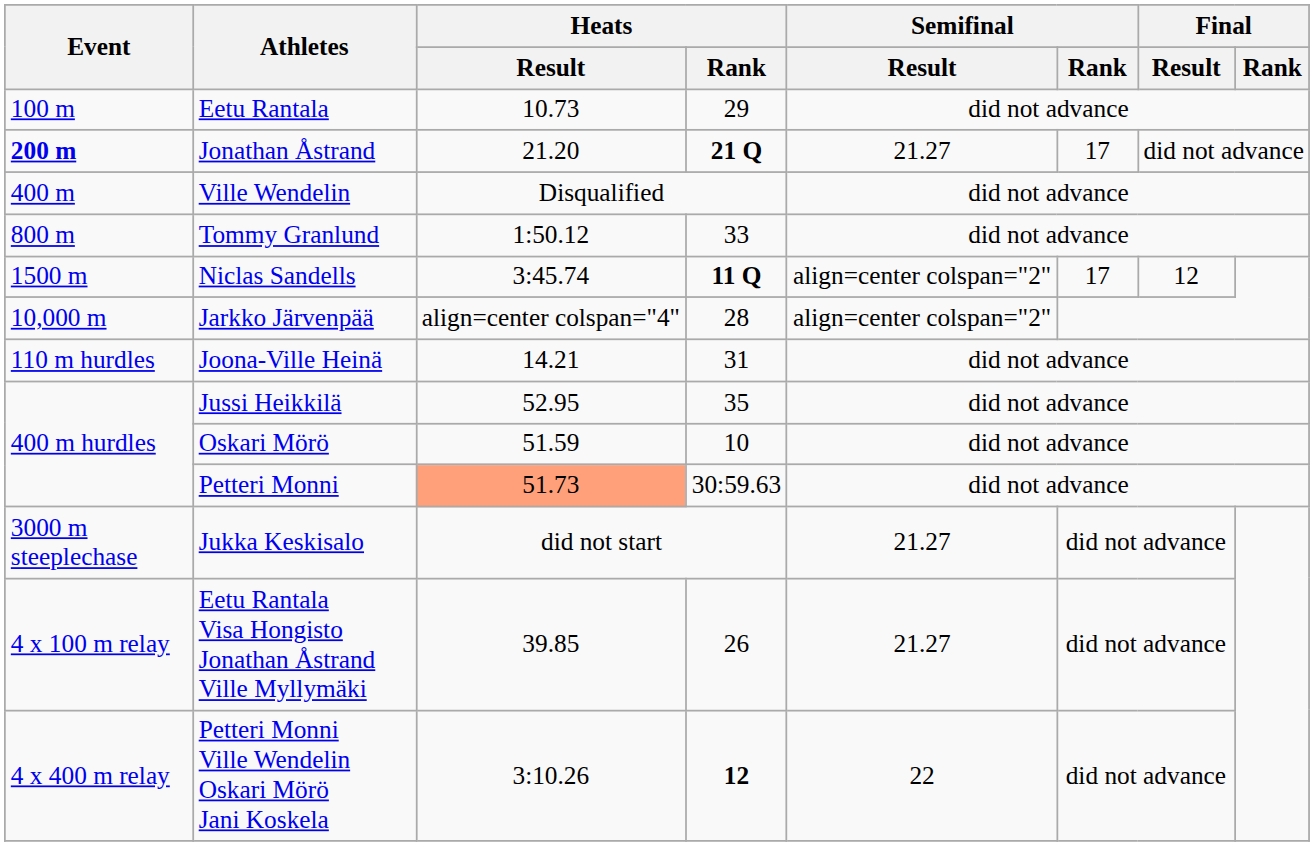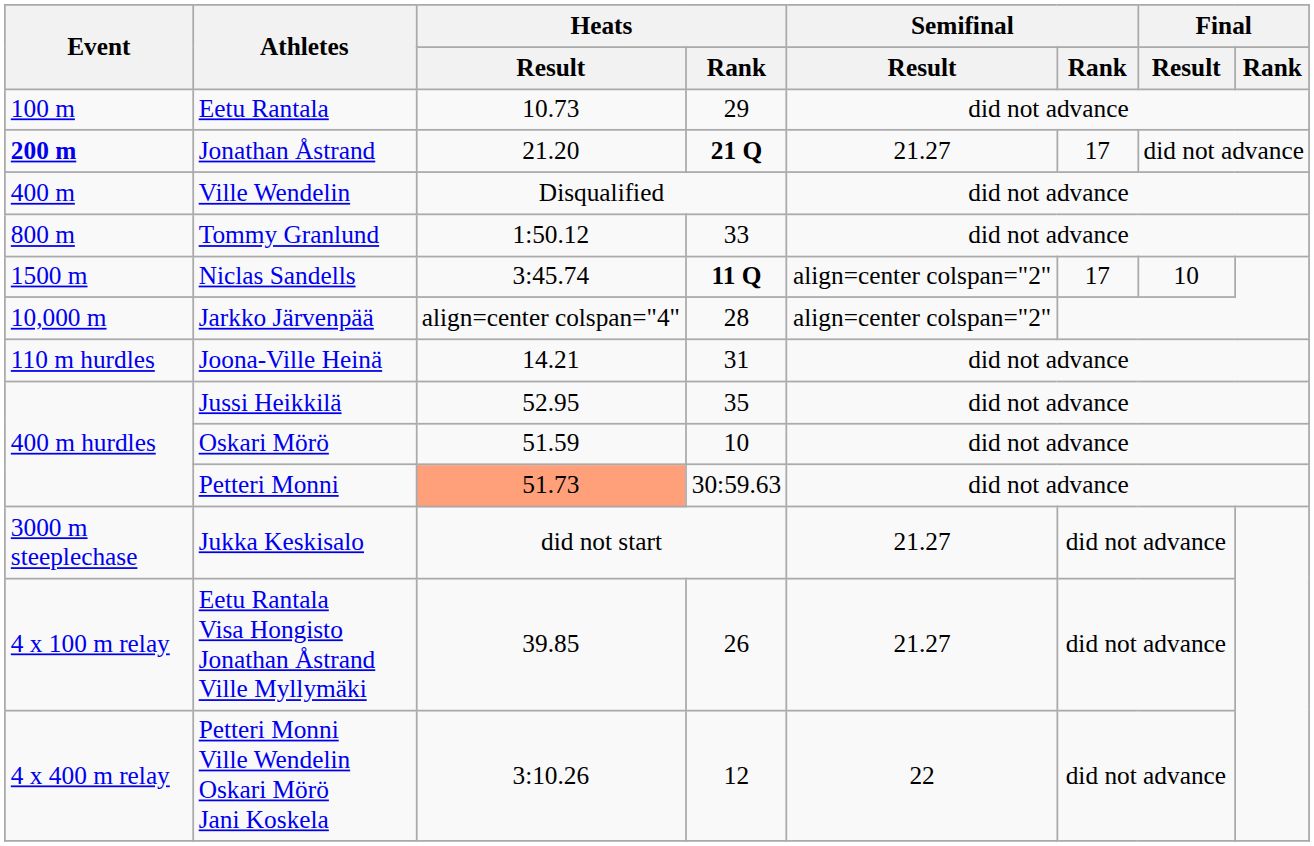(1186, 276) 12 -> (1186, 276) 10
(736, 775) bold -> (736, 775) normal
